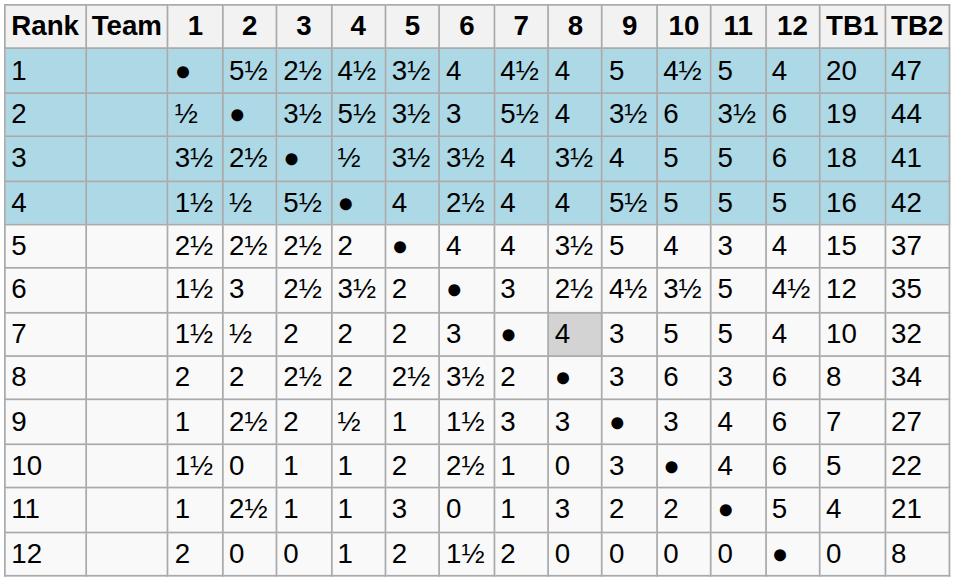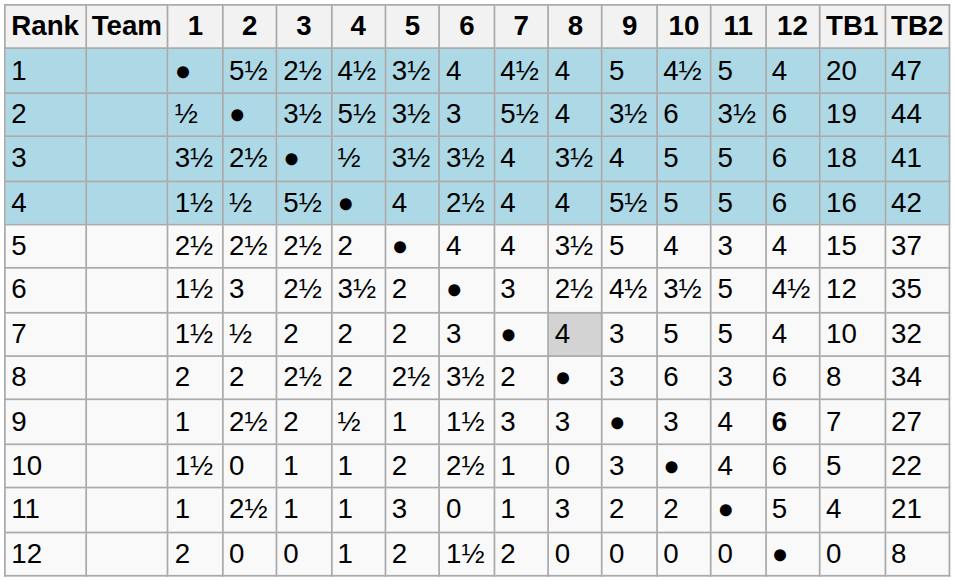(779, 202) 5 -> (779, 202) 6
(779, 421) normal -> (779, 421) bold
